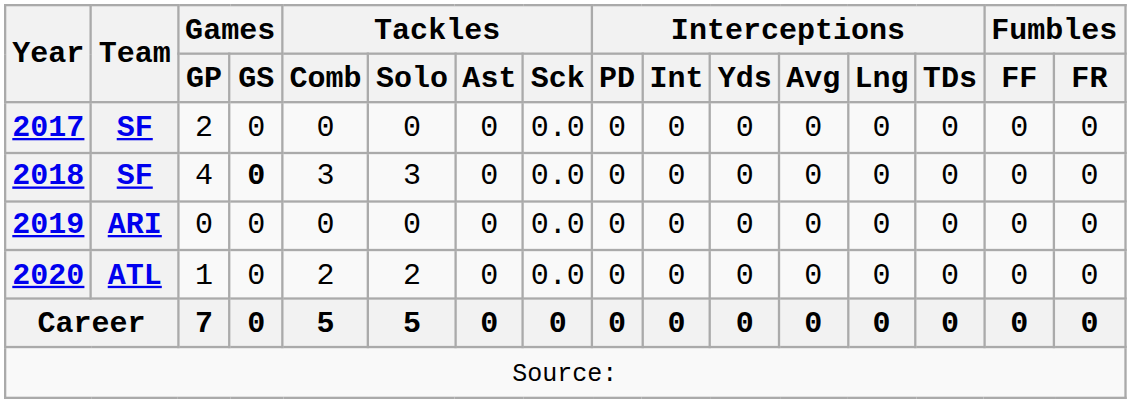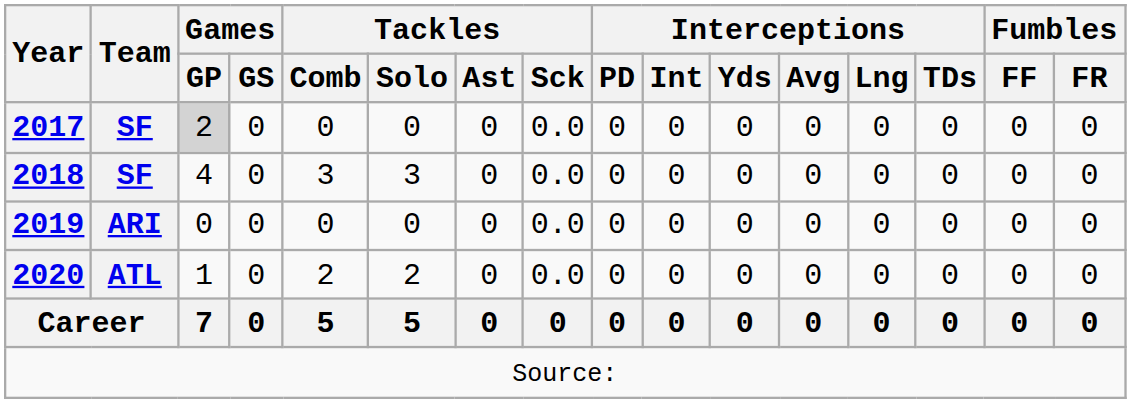(204, 128) no background -> (204, 128) lightgrey background
(256, 176) bold -> (256, 176) normal
